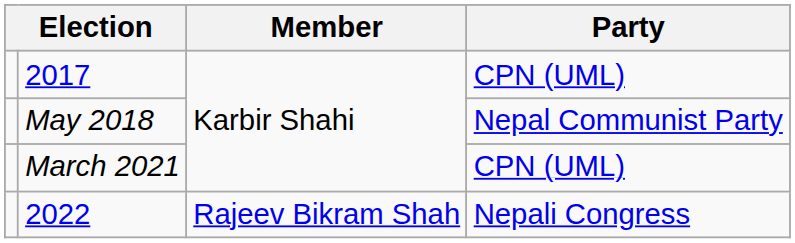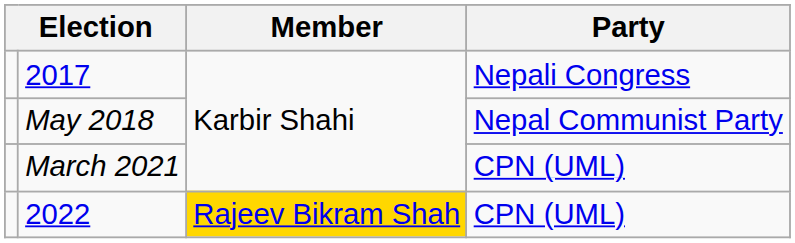(549, 74) CPN (UML) -> (582, 74) Nepali Congress
(327, 213) no background -> (327, 213) gold background
(582, 213) Nepali Congress -> (549, 213) CPN (UML)
